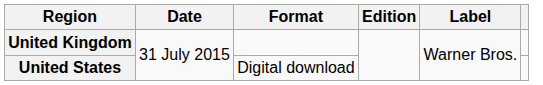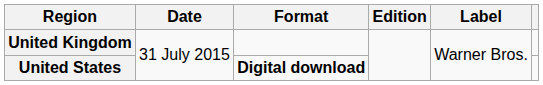(296, 67) normal -> (301, 67) bold
